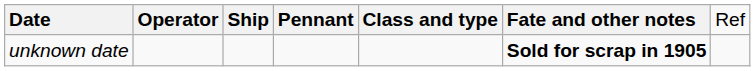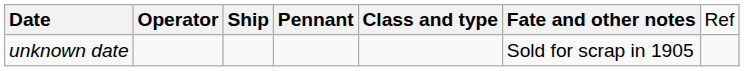(607, 50) bold -> (600, 50) normal
